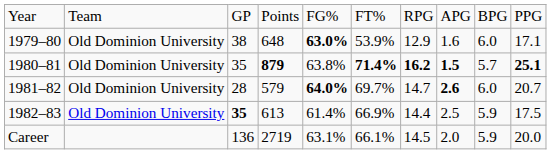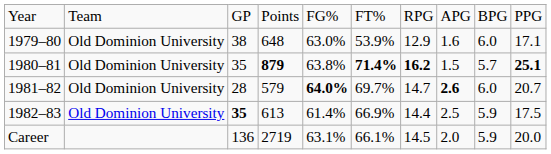(327, 40) bold -> (326, 40) normal
(450, 64) bold -> (450, 64) normal
